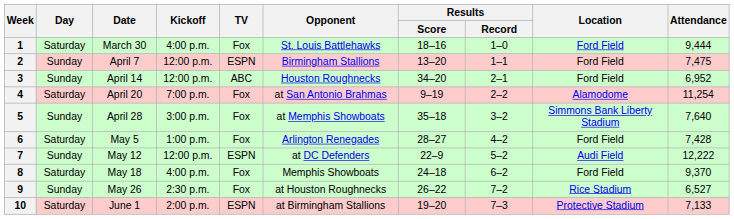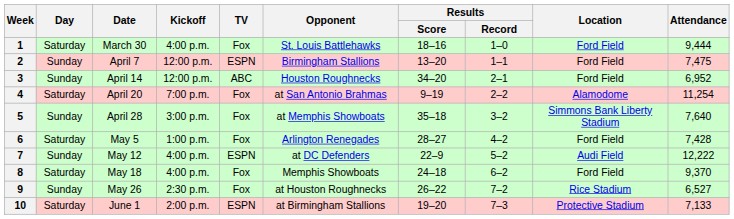(188, 156) 12:00 p.m. -> (188, 156) 4:00 p.m.
